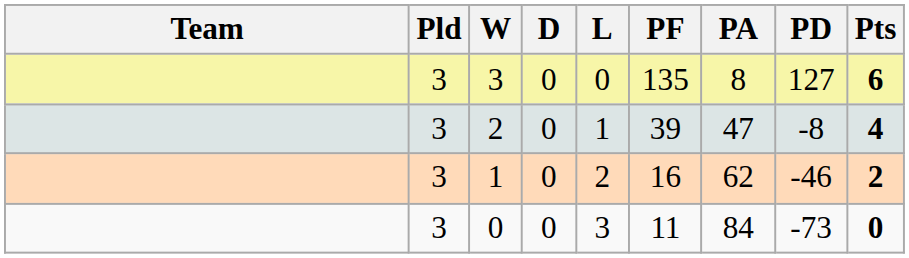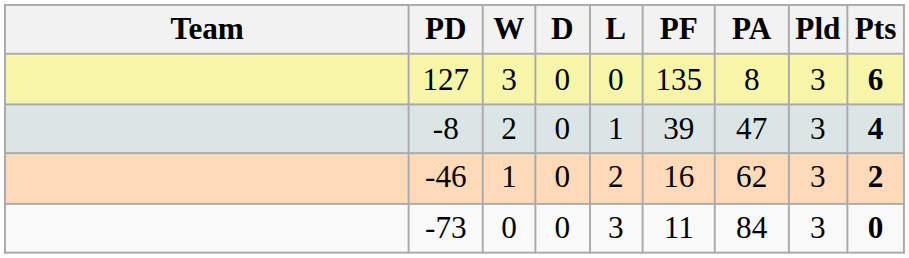columns swapped: (439, 29) <-> (811, 29)
